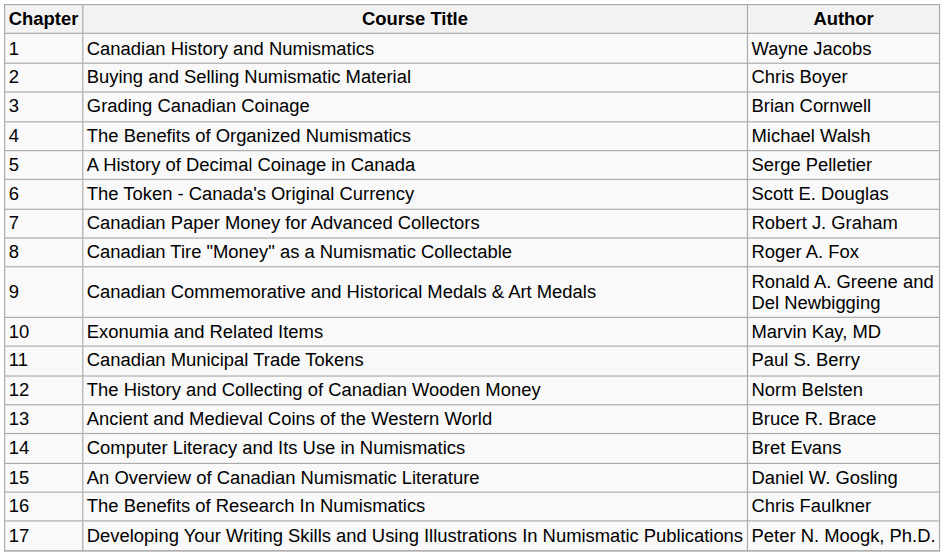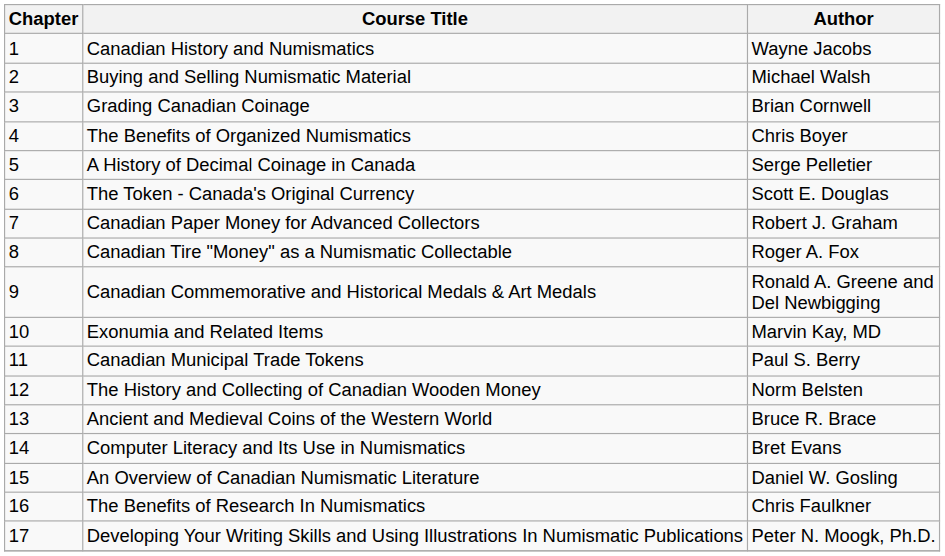(800, 77) Chris Boyer -> (811, 77) Michael Walsh
(811, 135) Michael Walsh -> (800, 135) Chris Boyer
